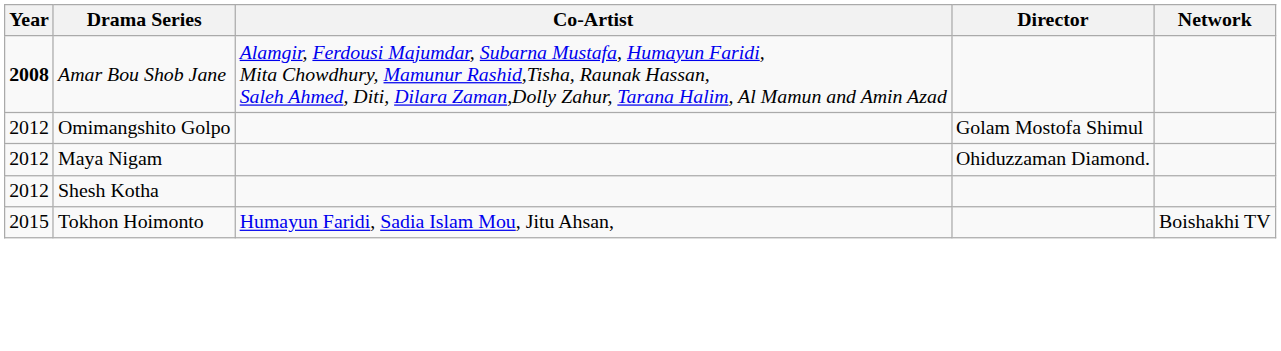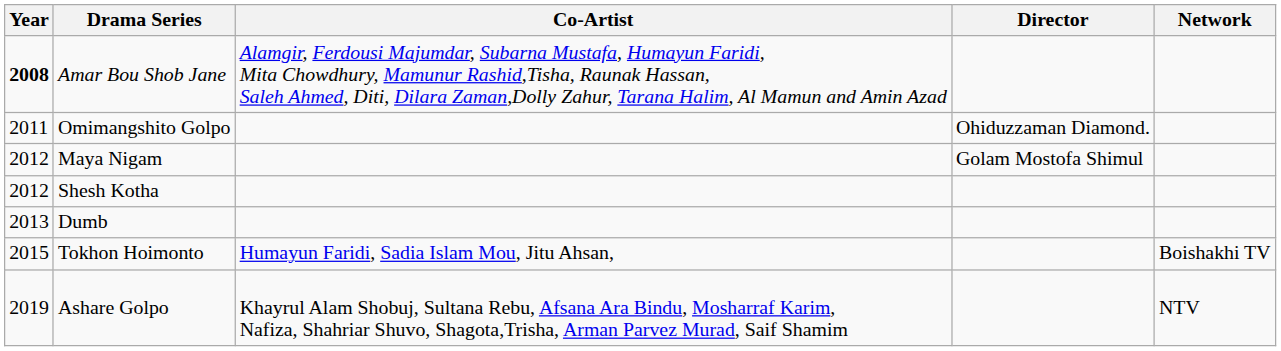(29, 127) 2012 -> (29, 127) 2011
(1050, 127) Golam Mostofa Shimul -> (1053, 127) Ohiduzzaman Diamond.
(1053, 159) Ohiduzzaman Diamond. -> (1050, 159) Golam Mostofa Shimul
+ row: (83, 222)
+ row: (113, 307)
